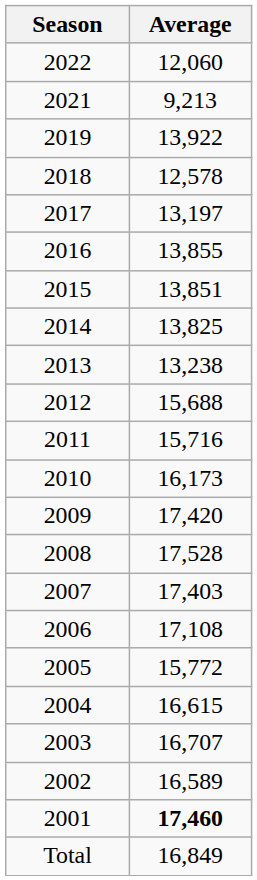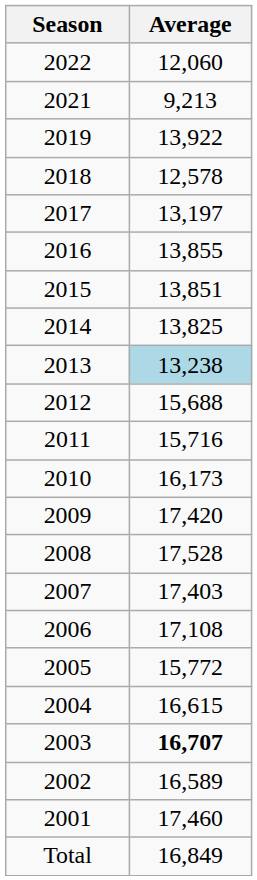(190, 364) no background -> (190, 364) lightblue background
(190, 742) normal -> (190, 742) bold
(190, 818) bold -> (190, 818) normal
